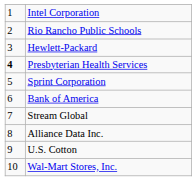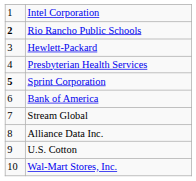(10, 30) normal -> (10, 30) bold
(10, 64) bold -> (10, 64) normal
(10, 81) normal -> (10, 81) bold
